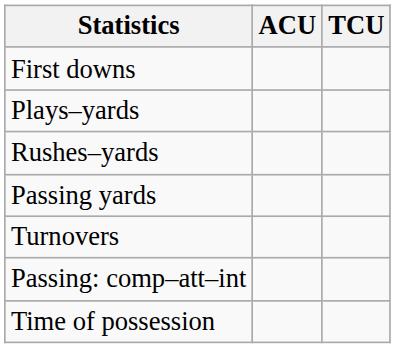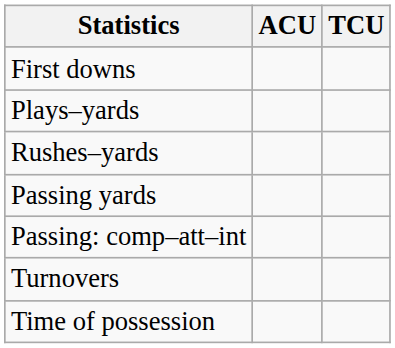rows swapped: (129, 278) <-> (65, 236)
